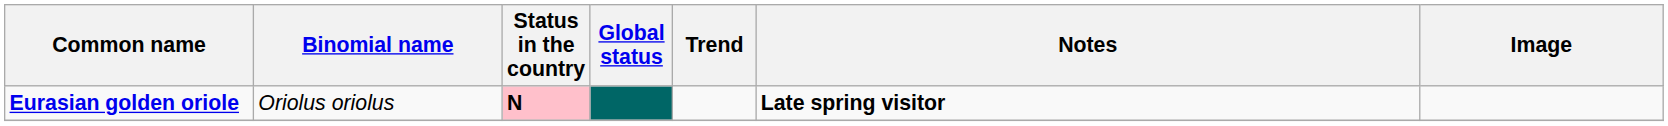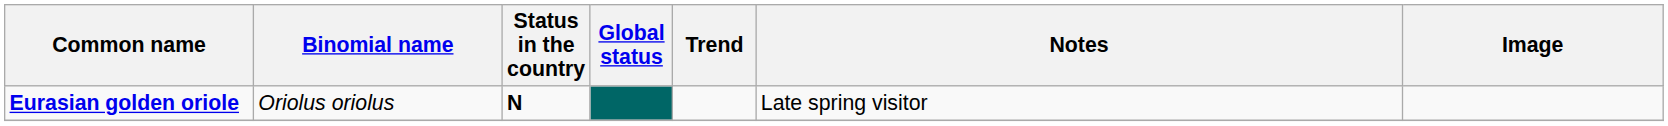(515, 103) pink background -> (515, 103) no background
(853, 103) bold -> (844, 103) normal
